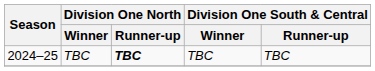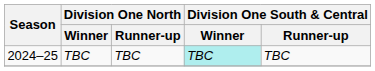(128, 55) bold -> (127, 55) normal
(200, 55) no background -> (200, 55) paleturquoise background
